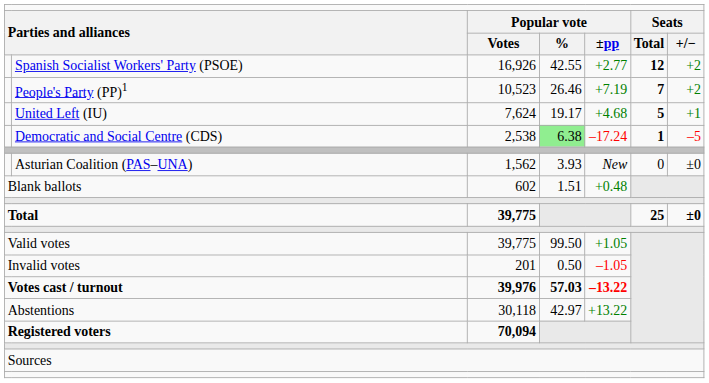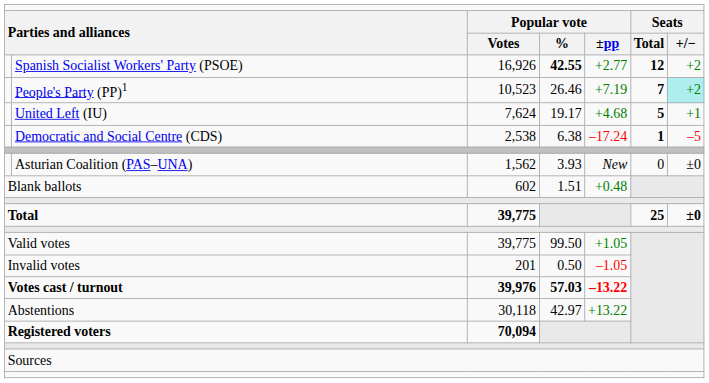(566, 66) normal -> (566, 66) bold
(694, 90) no background -> (694, 90) paleturquoise background
(569, 136) lightgreen background -> (569, 136) no background
